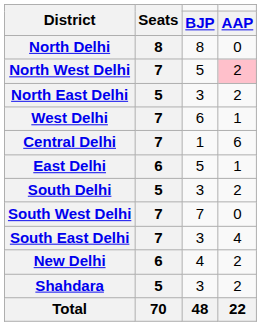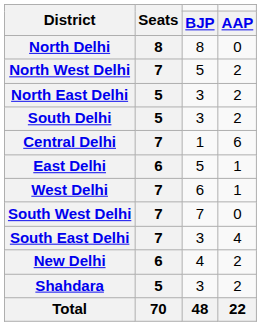(237, 71) pink background -> (237, 71) no background
rows swapped: (70, 118) <-> (70, 190)
